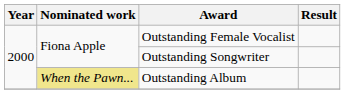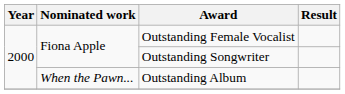(87, 78) khaki background -> (87, 78) no background
